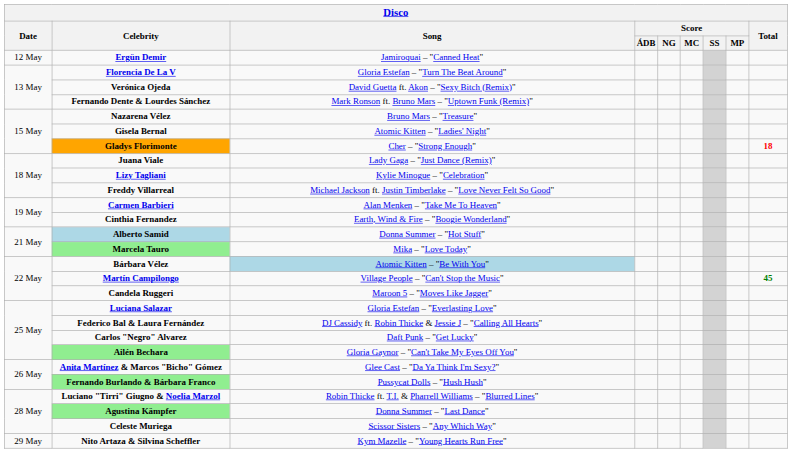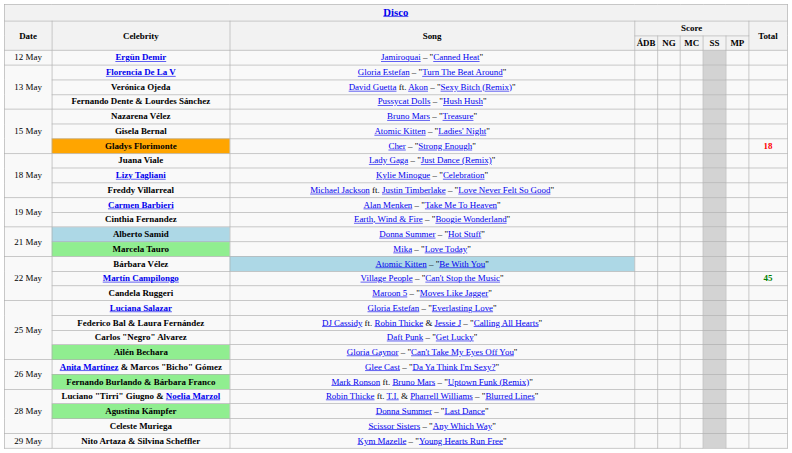(432, 102) Mark Ronson ft. Bruno Mars – "Uptown Funk (Remix)" -> (432, 102) Pussycat Dolls – "Hush Hush"
(432, 382) Pussycat Dolls – "Hush Hush" -> (432, 382) Mark Ronson ft. Bruno Mars – "Uptown Funk (Remix)"
